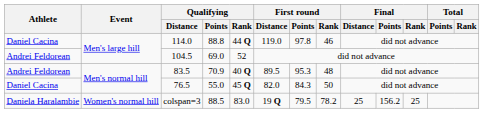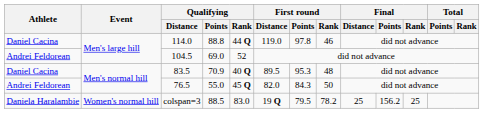(38, 71) Andrei Feldorean -> (32, 71) Daniel Cacina
(32, 86) Daniel Cacina -> (38, 86) Andrei Feldorean
